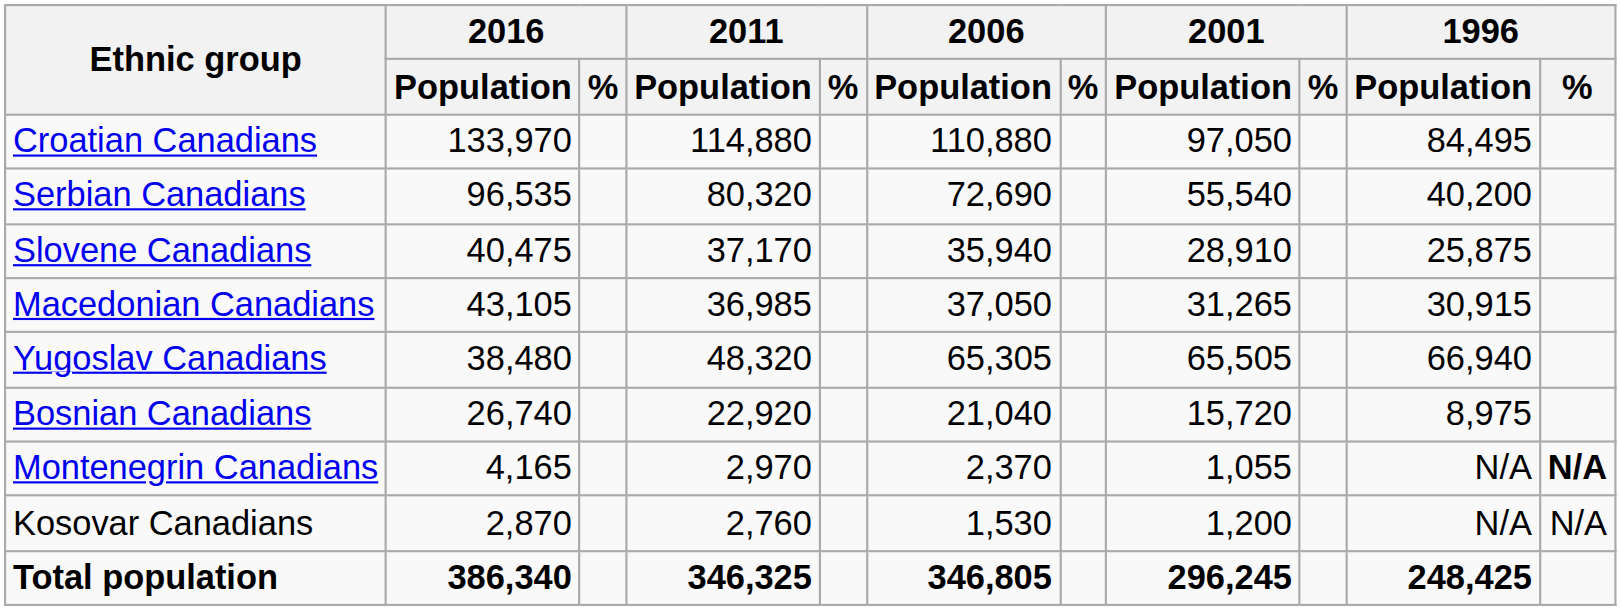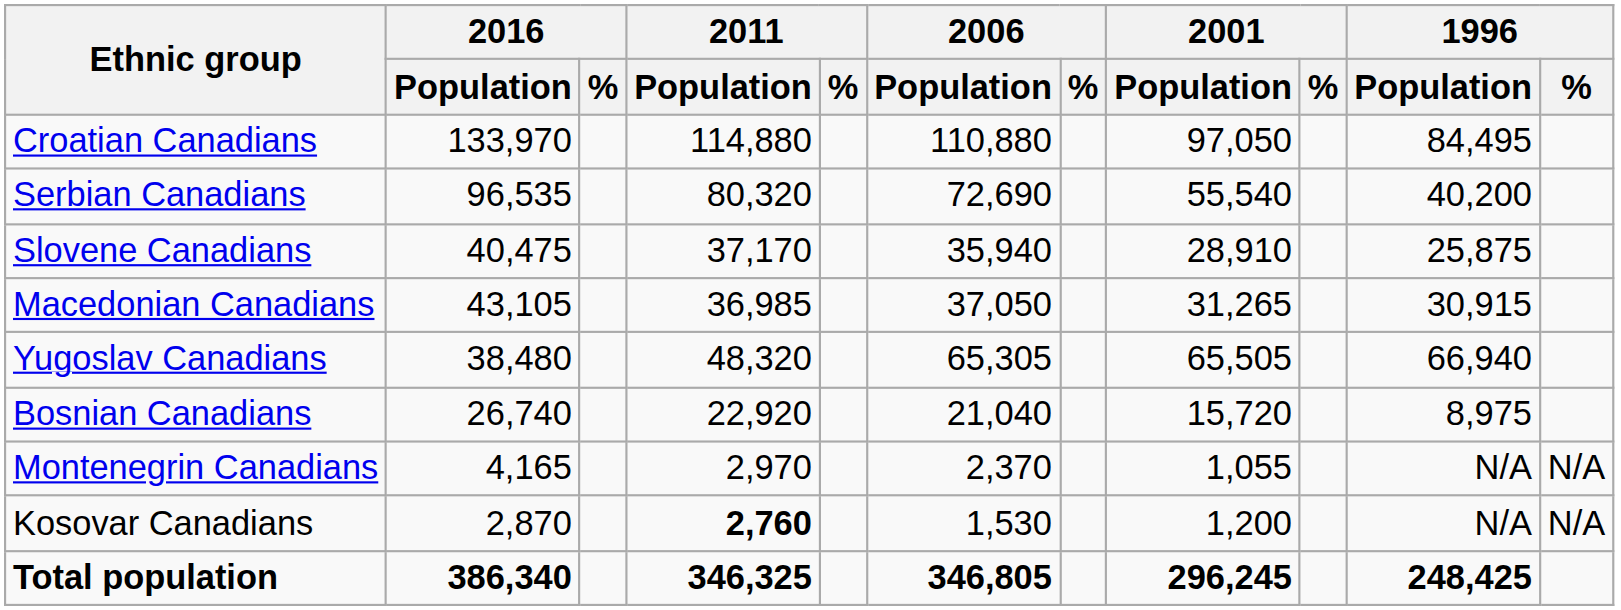(1577, 468) bold -> (1576, 468) normal
(769, 522) normal -> (769, 522) bold
